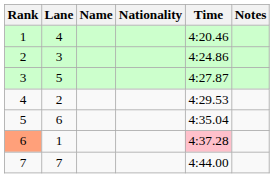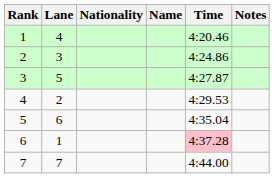columns swapped: (96, 15) <-> (151, 15)
(23, 141) lightsalmon background -> (23, 141) no background
